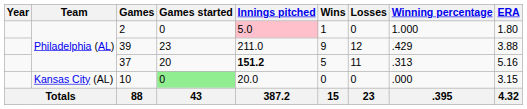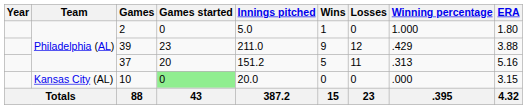(245, 29) pink background -> (245, 29) no background
(251, 63) bold -> (251, 63) normal
